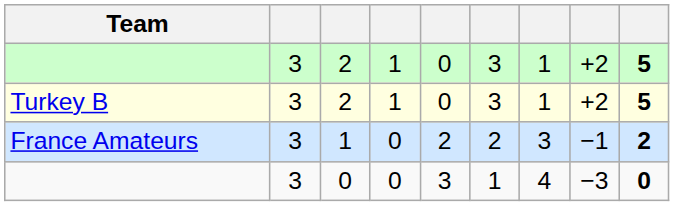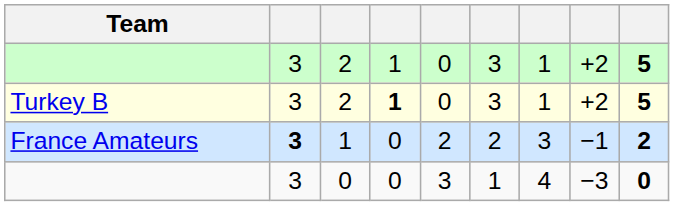(395, 102) normal -> (395, 102) bold
(295, 141) normal -> (295, 141) bold
